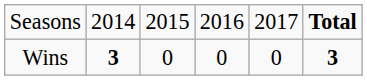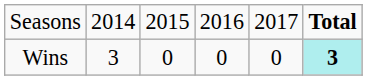(113, 57) bold -> (113, 57) normal
(333, 57) no background -> (333, 57) paleturquoise background
